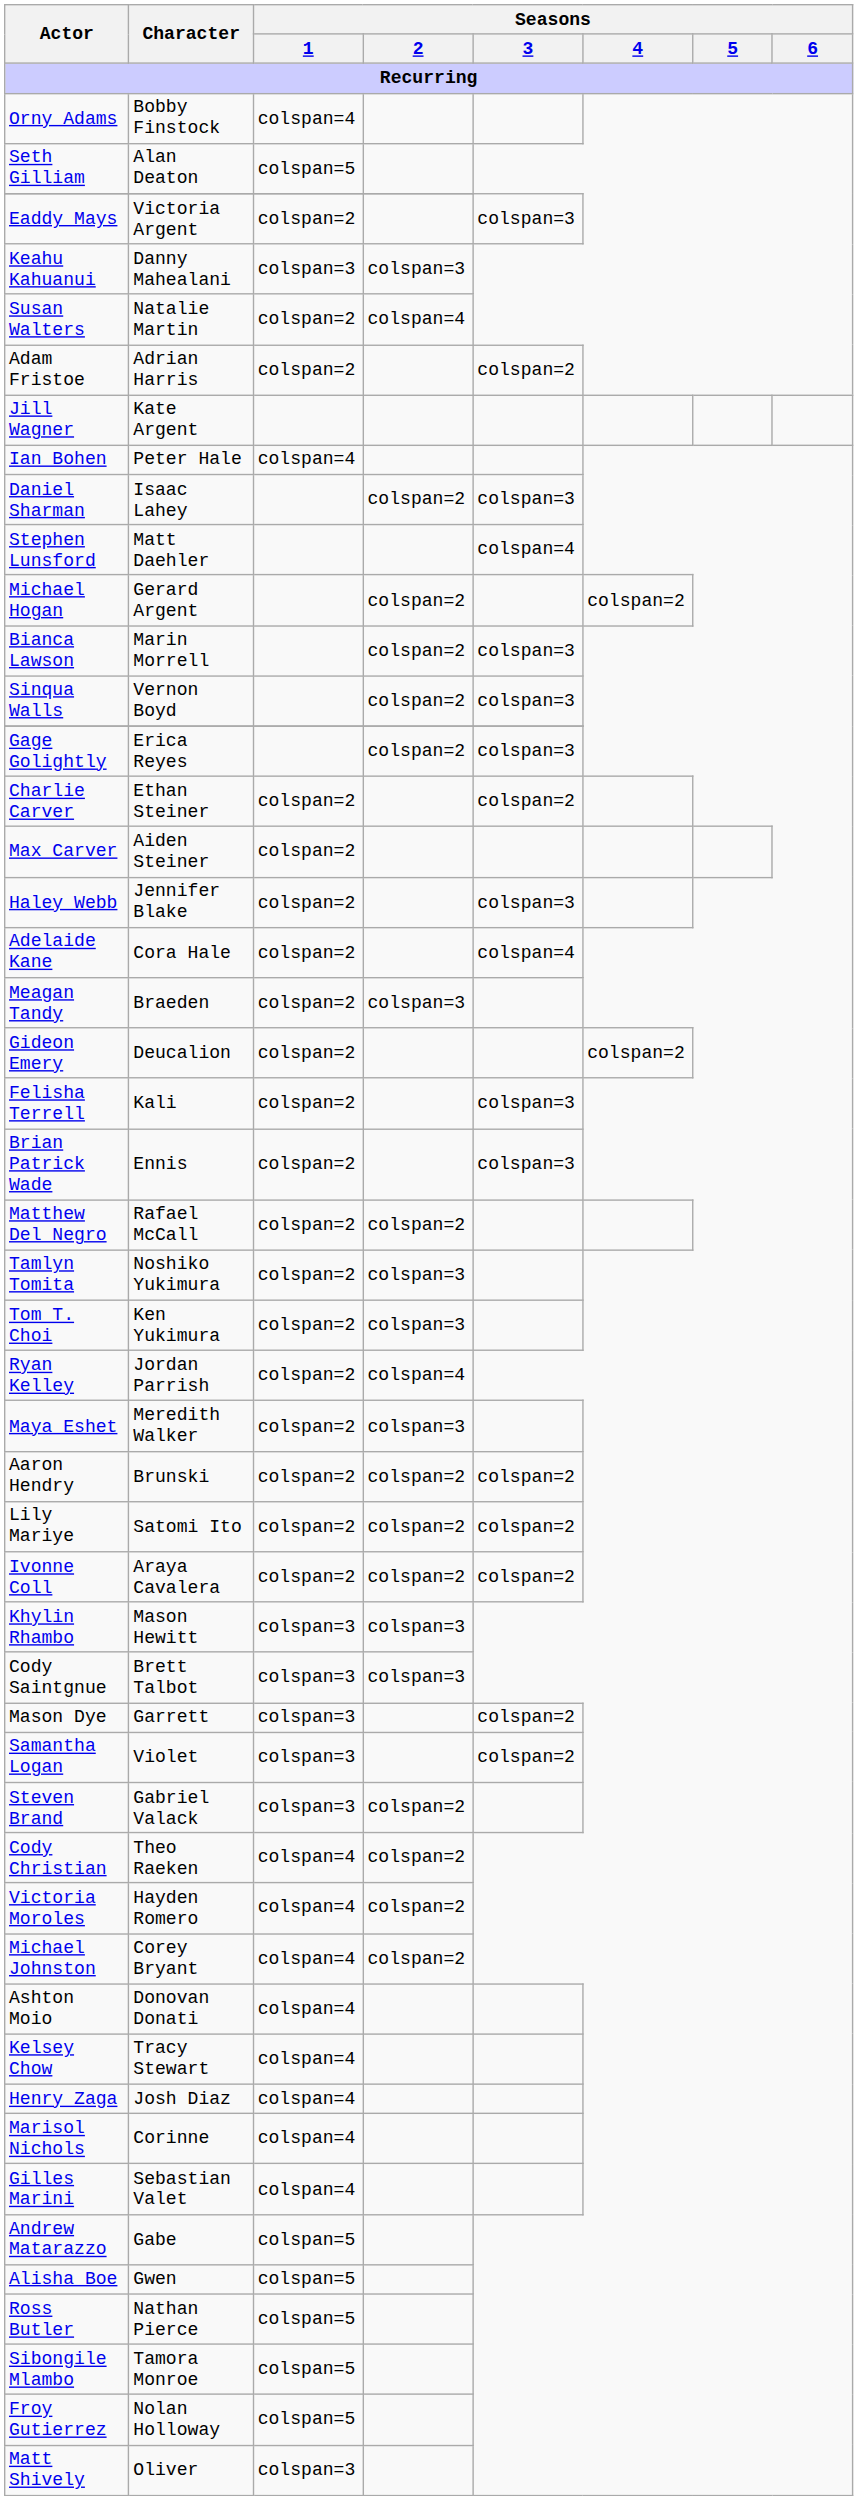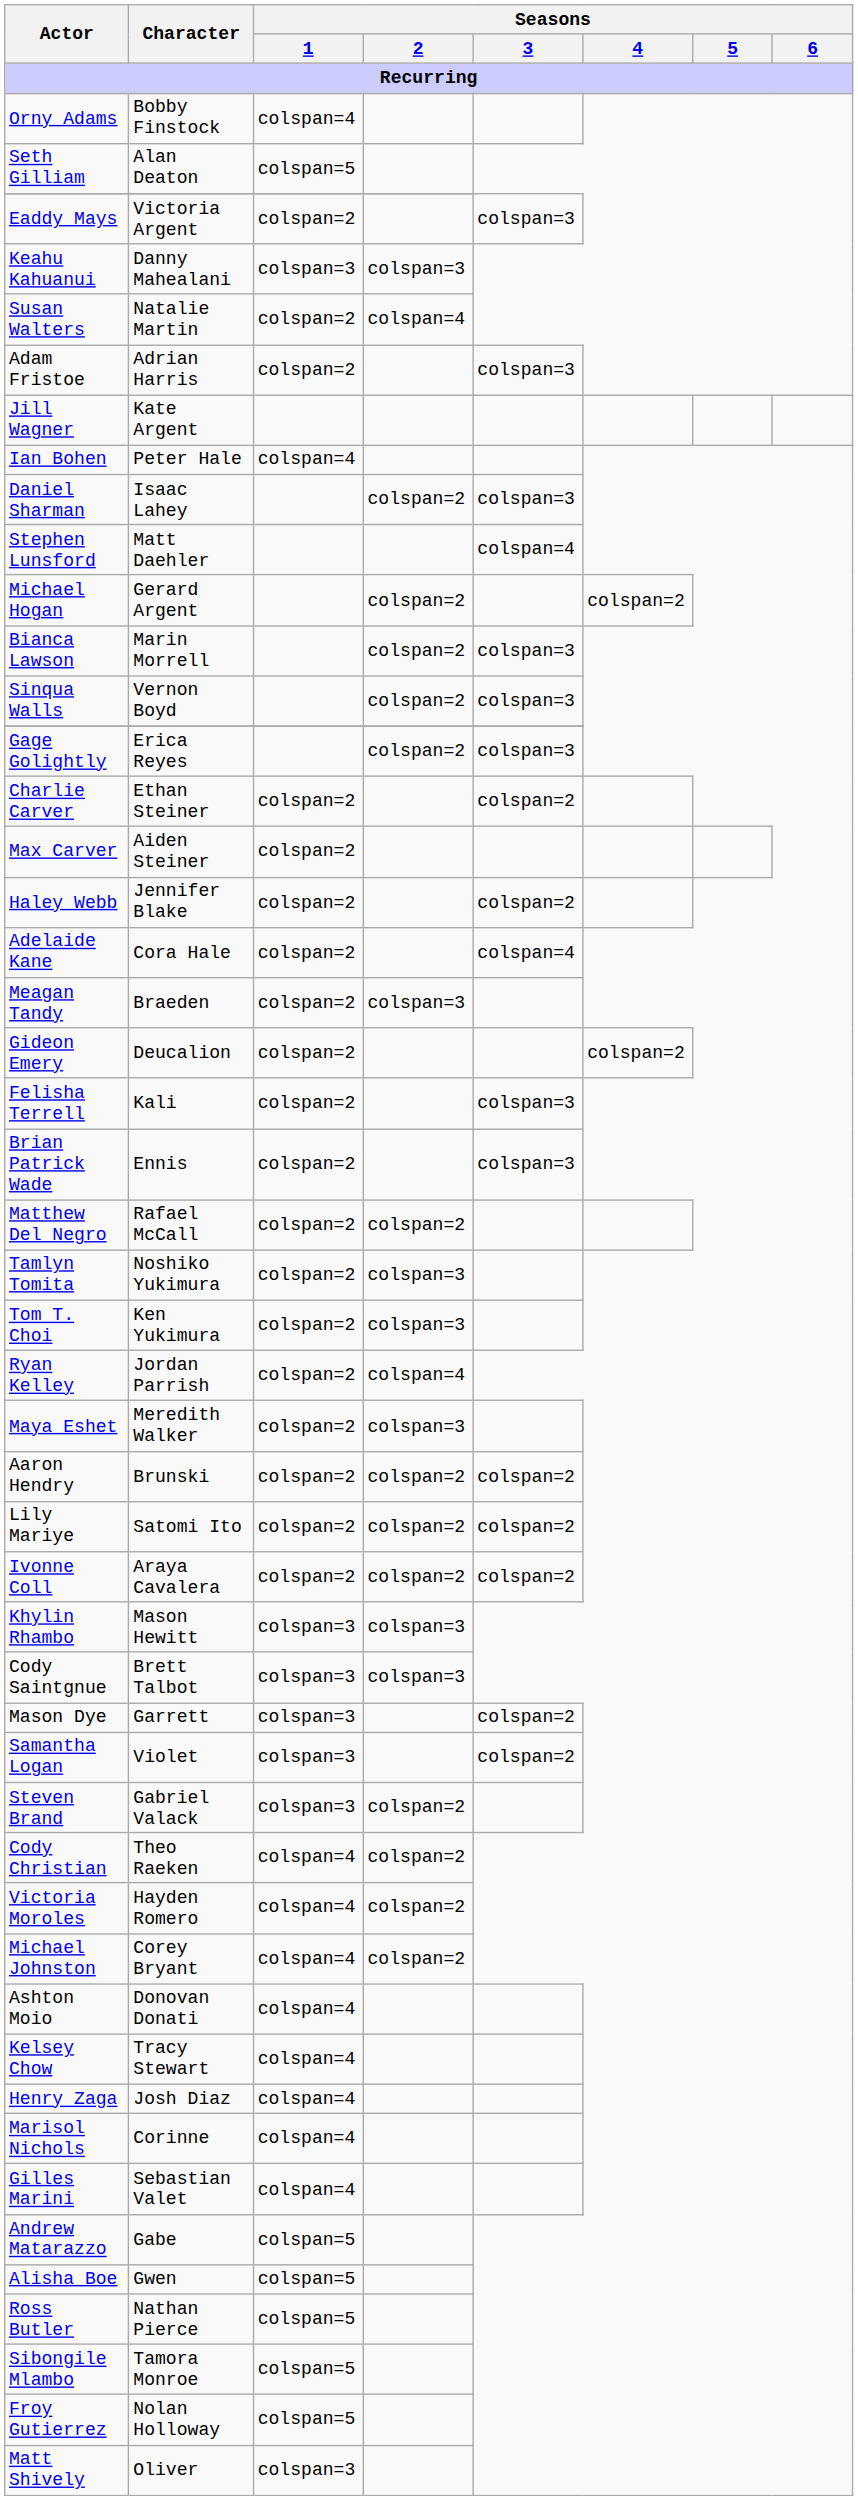(526, 370) colspan=2 -> (526, 370) colspan=3
(526, 902) colspan=3 -> (526, 902) colspan=2
